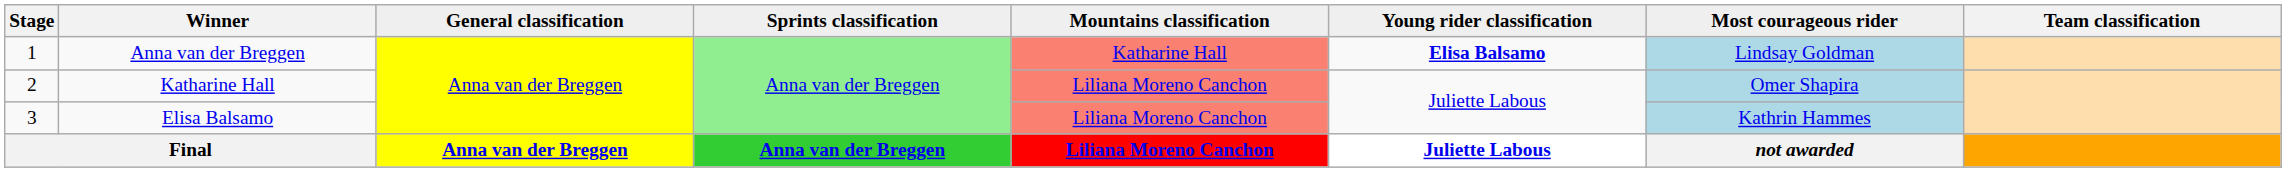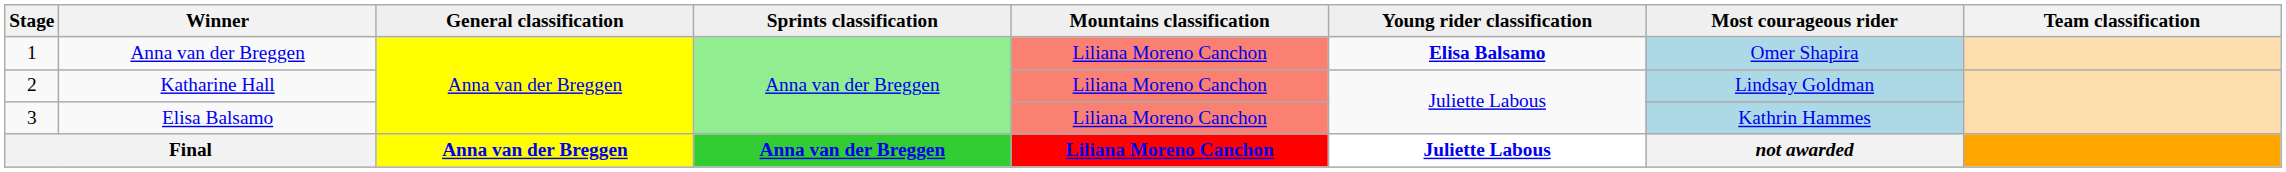(1170, 53) Katharine Hall -> (1170, 53) Liliana Moreno Canchon
(1805, 53) Lindsay Goldman -> (1805, 53) Omer Shapira
(1805, 85) Omer Shapira -> (1805, 85) Lindsay Goldman
